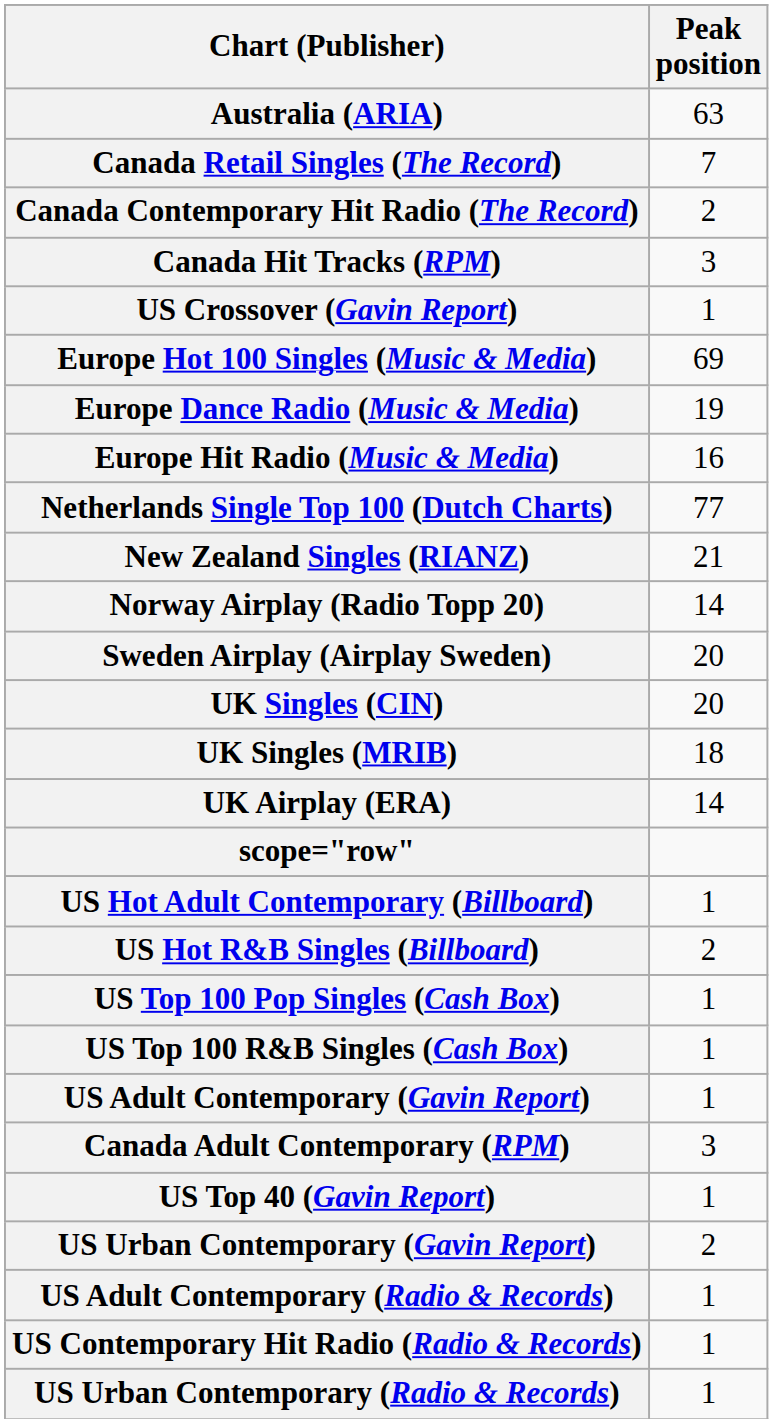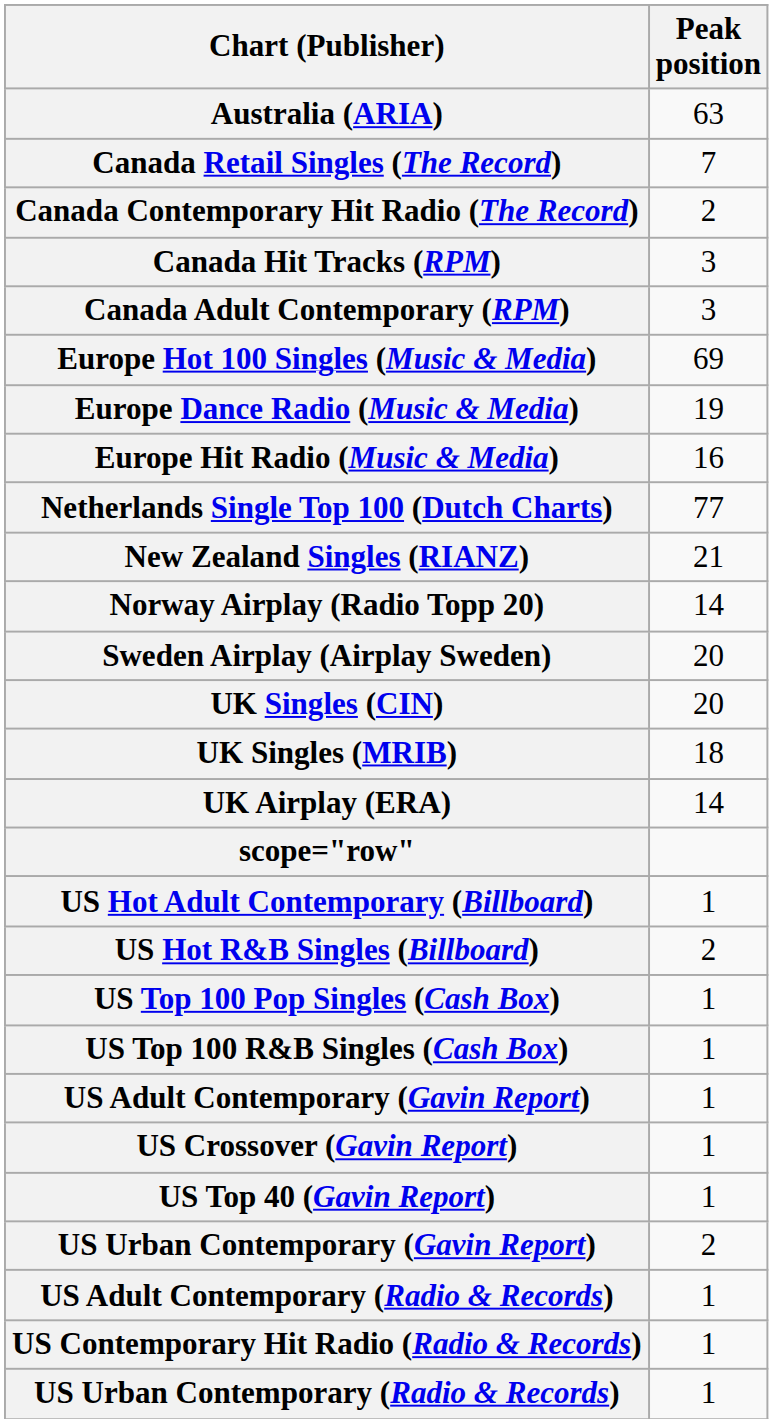rows swapped: (327, 1147) <-> (327, 310)
